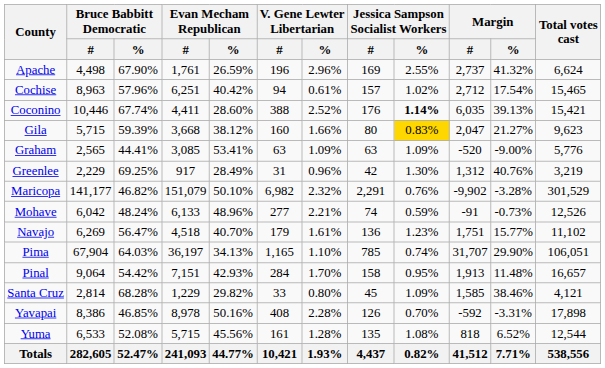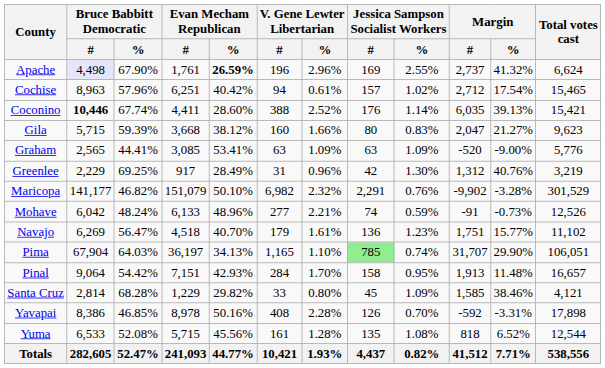(91, 69) no background -> (91, 69) lavender background
(233, 69) normal -> (233, 69) bold
(91, 110) normal -> (91, 110) bold
(422, 110) bold -> (422, 110) normal
(422, 130) gold background -> (422, 130) no background
(371, 252) no background -> (371, 252) lightgreen background
